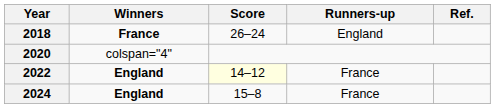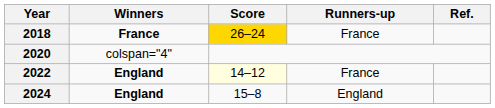(248, 34) no background -> (248, 34) gold background
(360, 34) England -> (360, 34) France
(360, 93) France -> (360, 93) England
